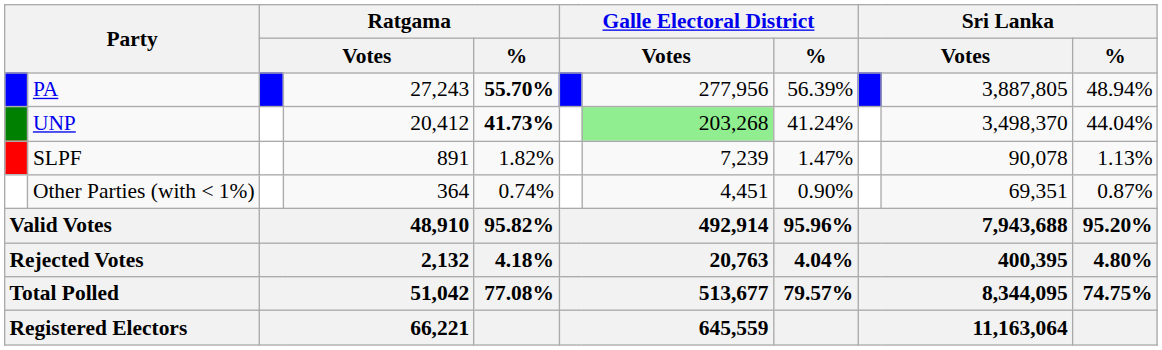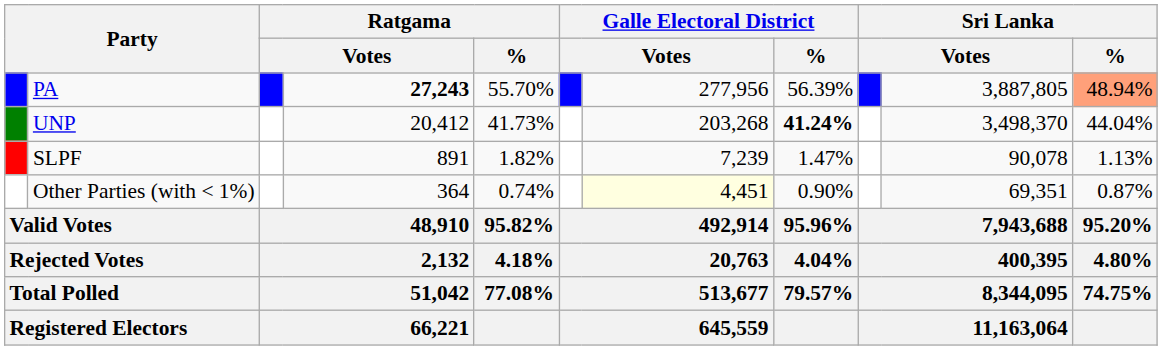(440, 89) normal -> (440, 89) bold
(519, 89) bold -> (521, 89) normal
(1119, 89) no background -> (1119, 89) lightsalmon background
(519, 123) bold -> (521, 123) normal
(734, 123) lightgreen background -> (734, 123) no background
(820, 123) normal -> (818, 123) bold
(744, 191) no background -> (744, 191) lightyellow background
